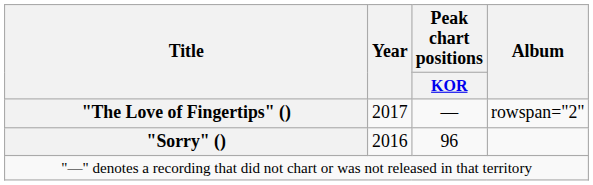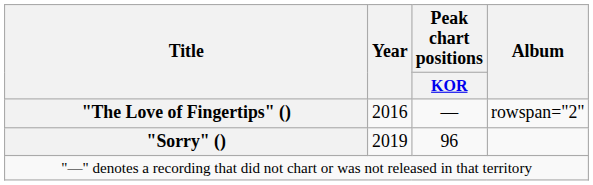(390, 113) 2017 -> (390, 113) 2016
(390, 141) 2016 -> (390, 141) 2019
